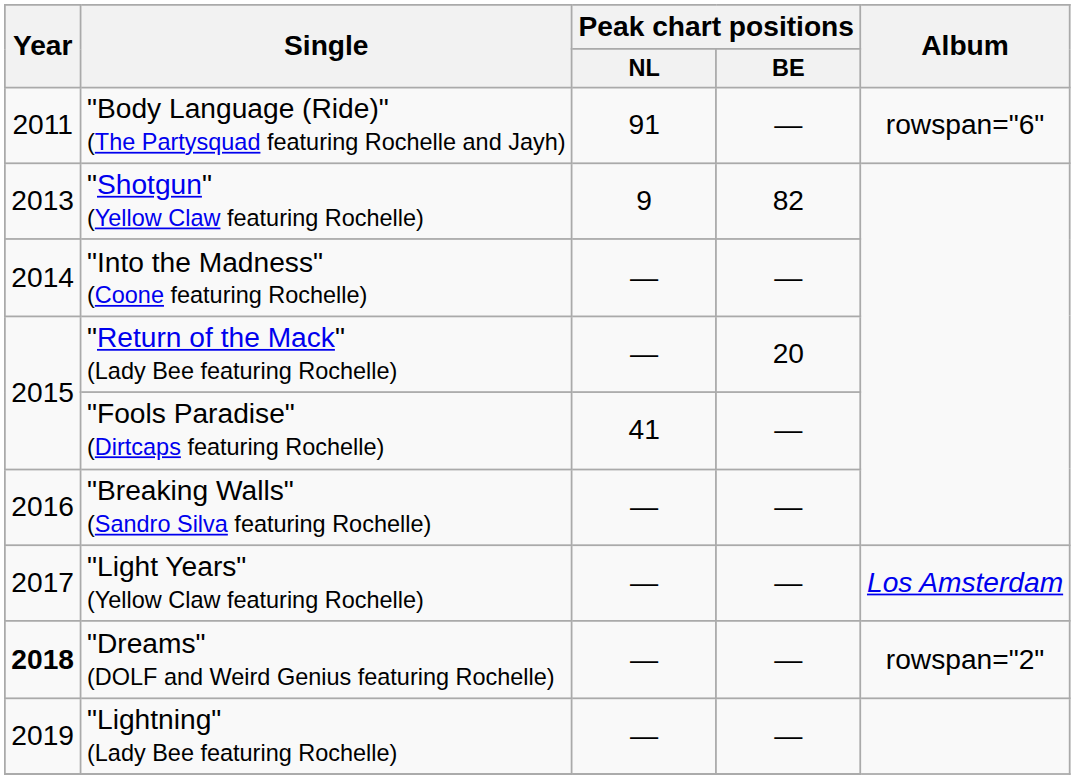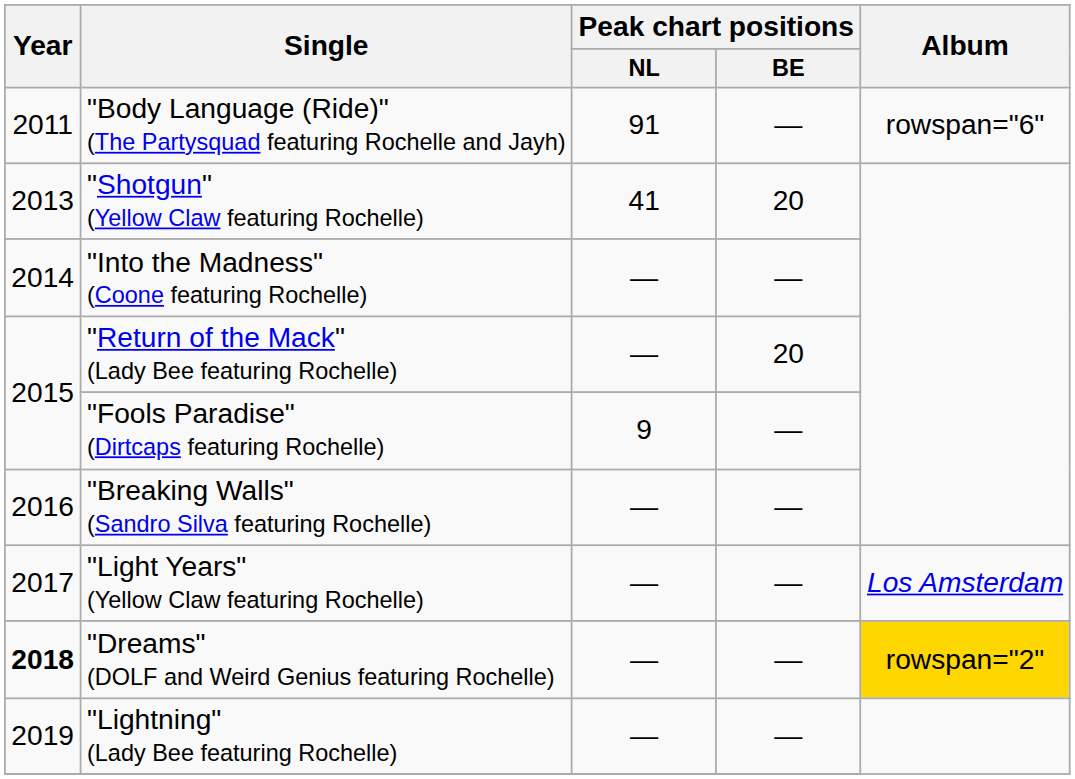(644, 201) 9 -> (644, 201) 41
(788, 201) 82 -> (788, 201) 20
(644, 430) 41 -> (644, 430) 9
(965, 659) no background -> (965, 659) gold background
